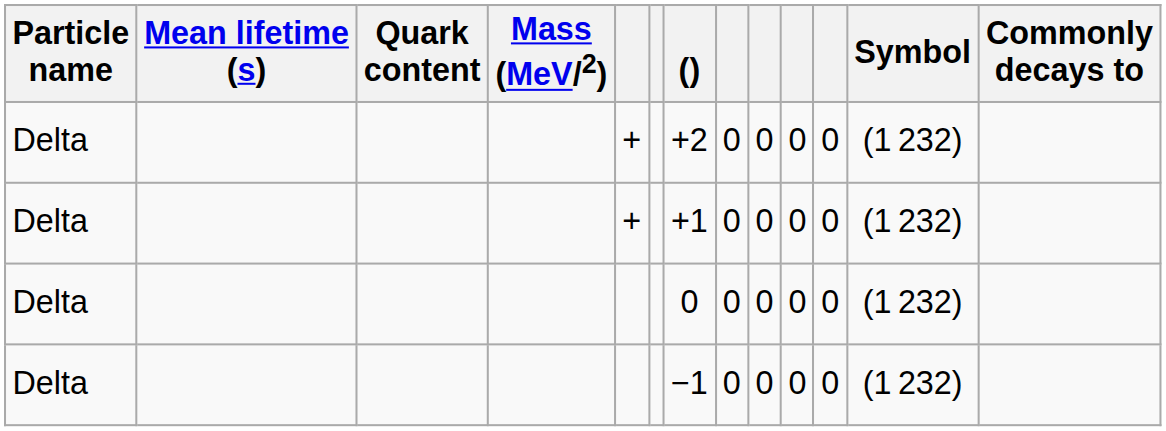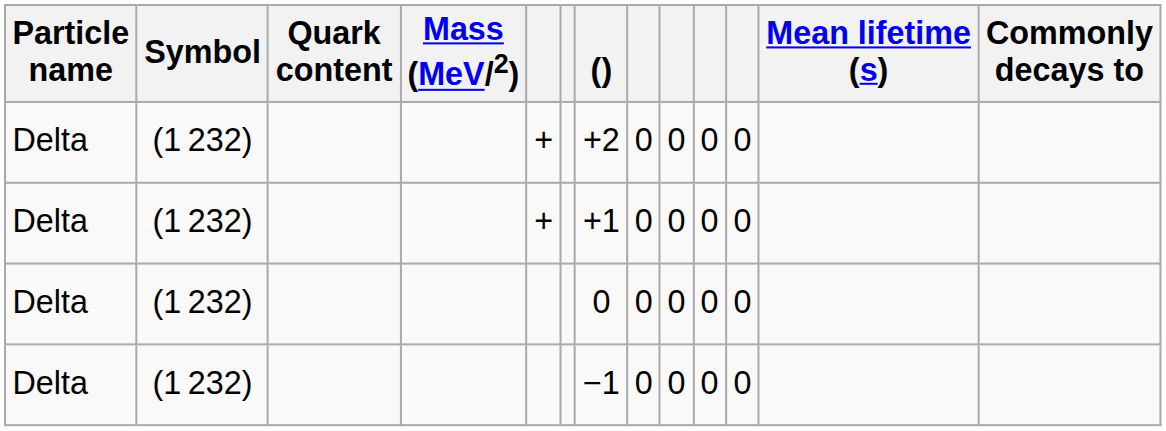columns swapped: (913, 52) <-> (247, 52)
